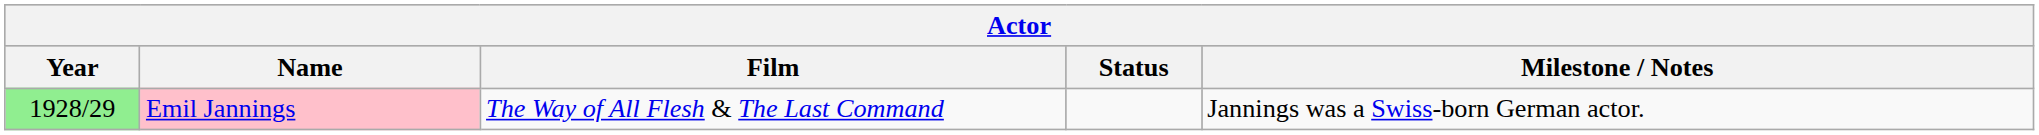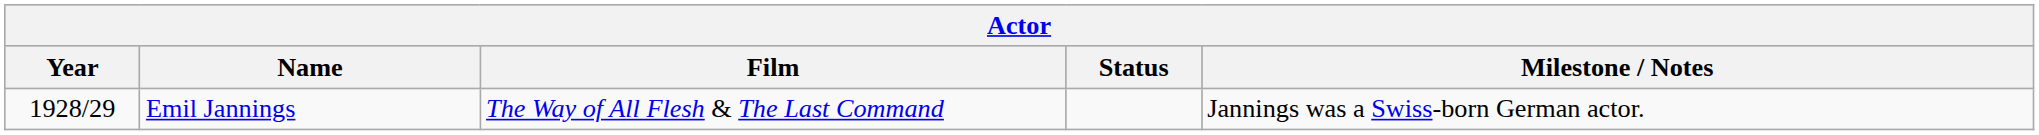(72, 108) lightgreen background -> (72, 108) no background
(221, 108) pink background -> (221, 108) no background
